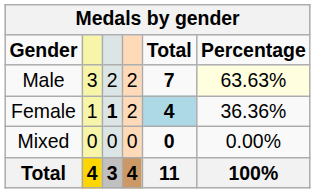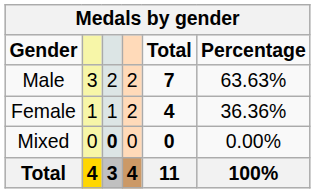(253, 81) lightyellow background -> (253, 81) no background
(112, 111) bold -> (112, 111) normal
(169, 111) lightblue background -> (169, 111) no background
(112, 142) normal -> (112, 142) bold
